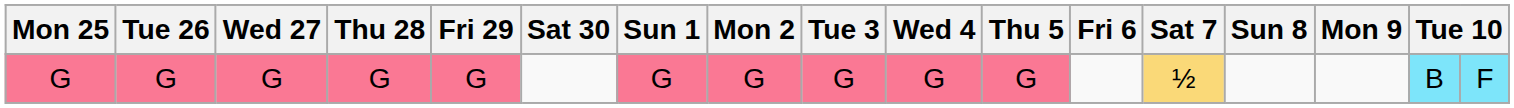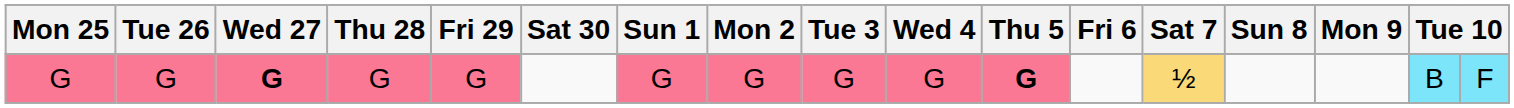(272, 78) normal -> (272, 78) bold
(1026, 78) normal -> (1026, 78) bold
